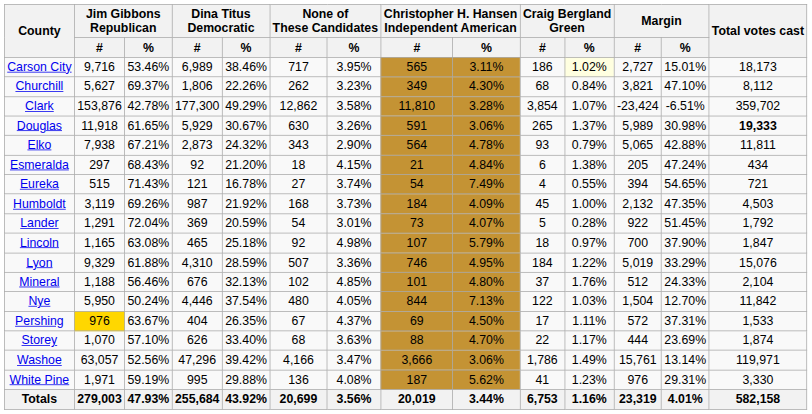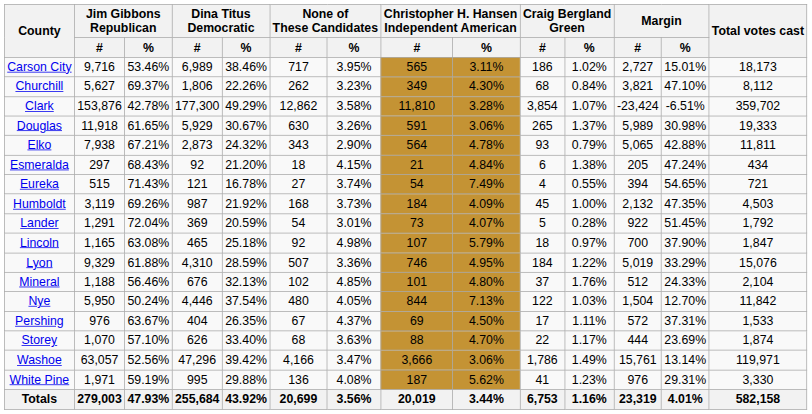(589, 67) lightyellow background -> (589, 67) no background
(758, 125) bold -> (758, 125) normal
(100, 321) gold background -> (100, 321) no background
